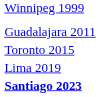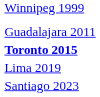(39, 49) normal -> (41, 49) bold
(43, 85) bold -> (42, 85) normal
